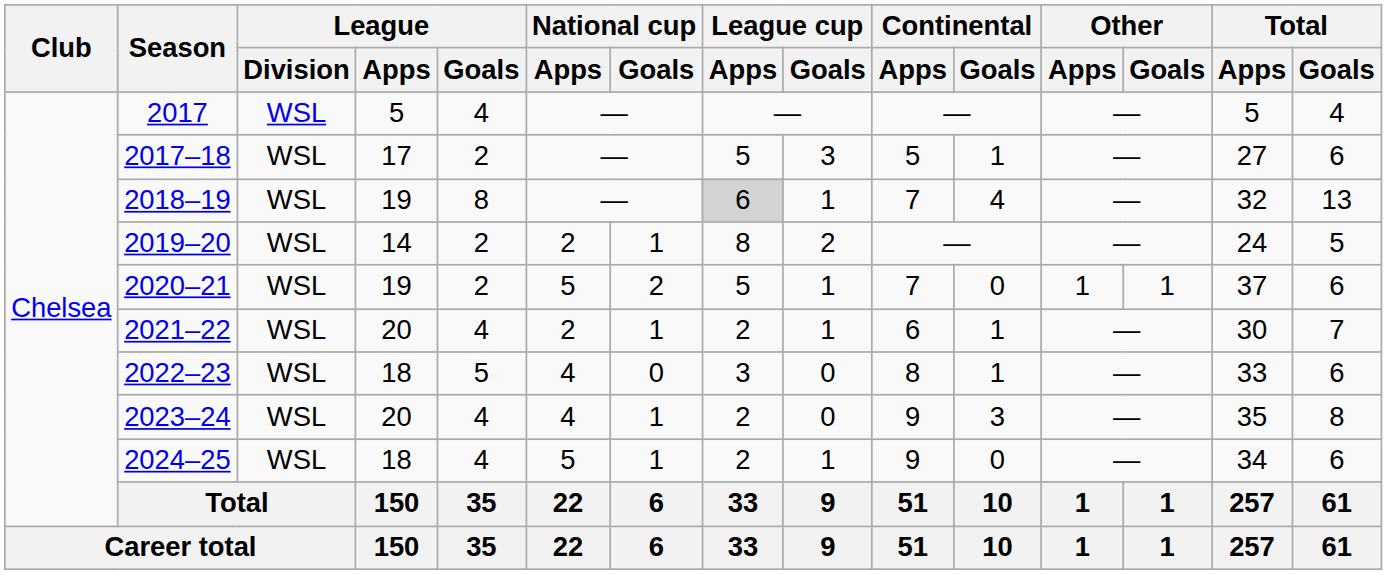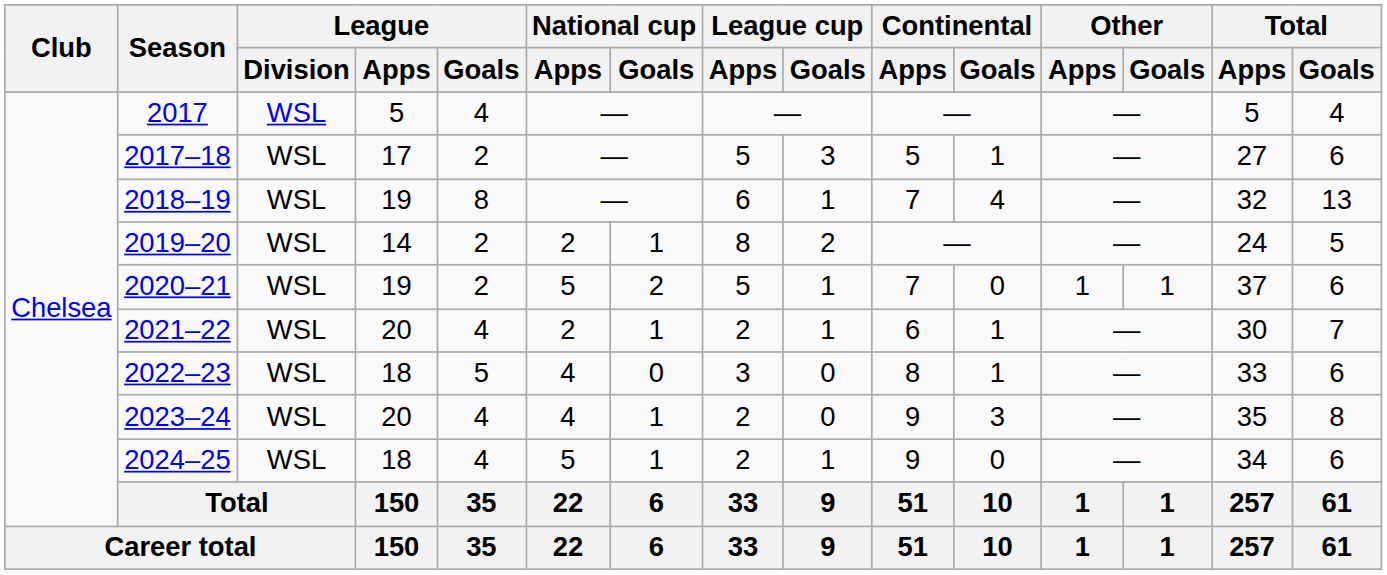(743, 199) lightgrey background -> (743, 199) no background
